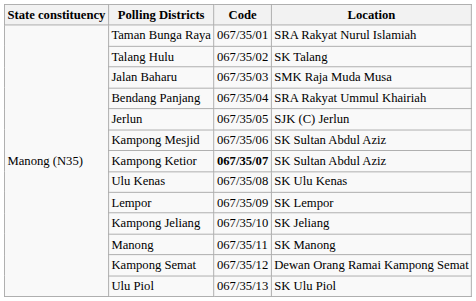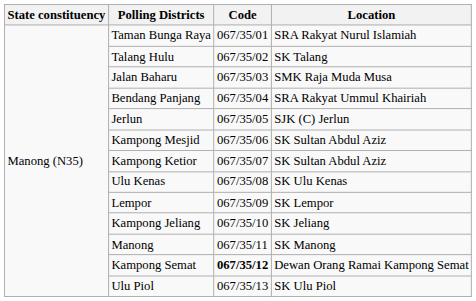(243, 160) bold -> (243, 160) normal
(243, 264) normal -> (243, 264) bold
